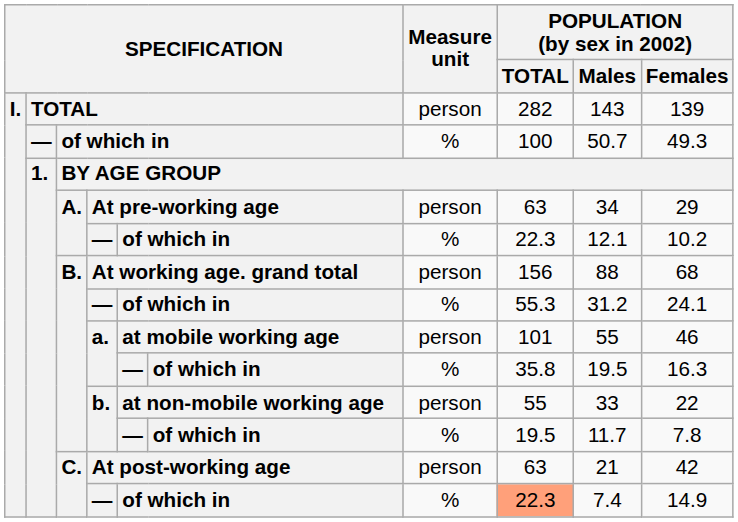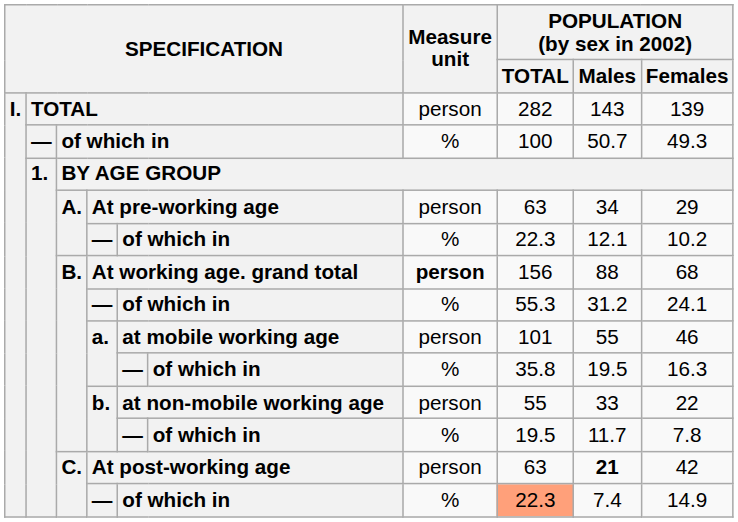(450, 272) normal -> (450, 272) bold
(607, 467) normal -> (607, 467) bold
